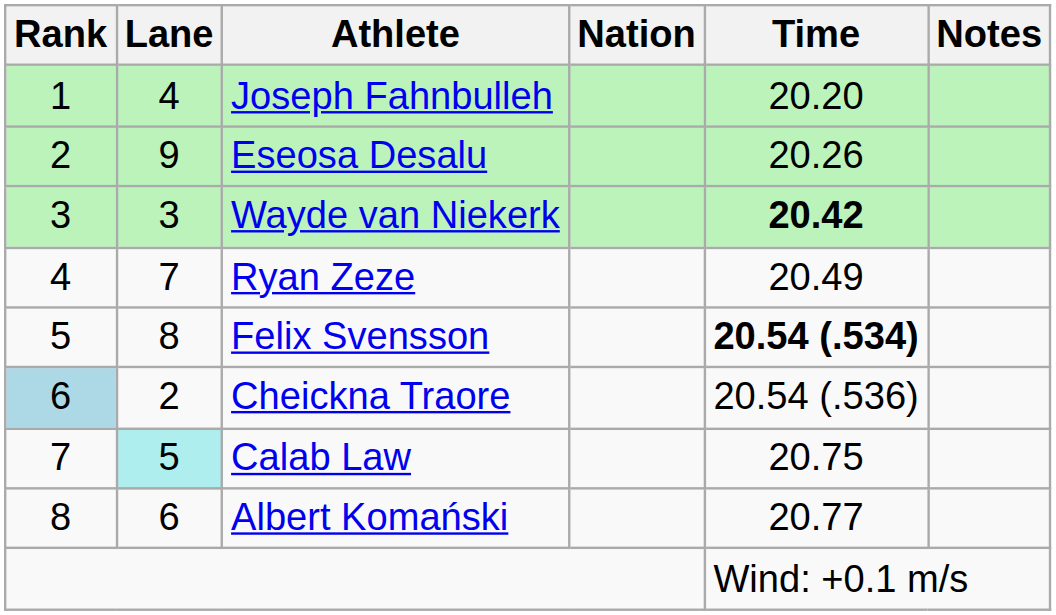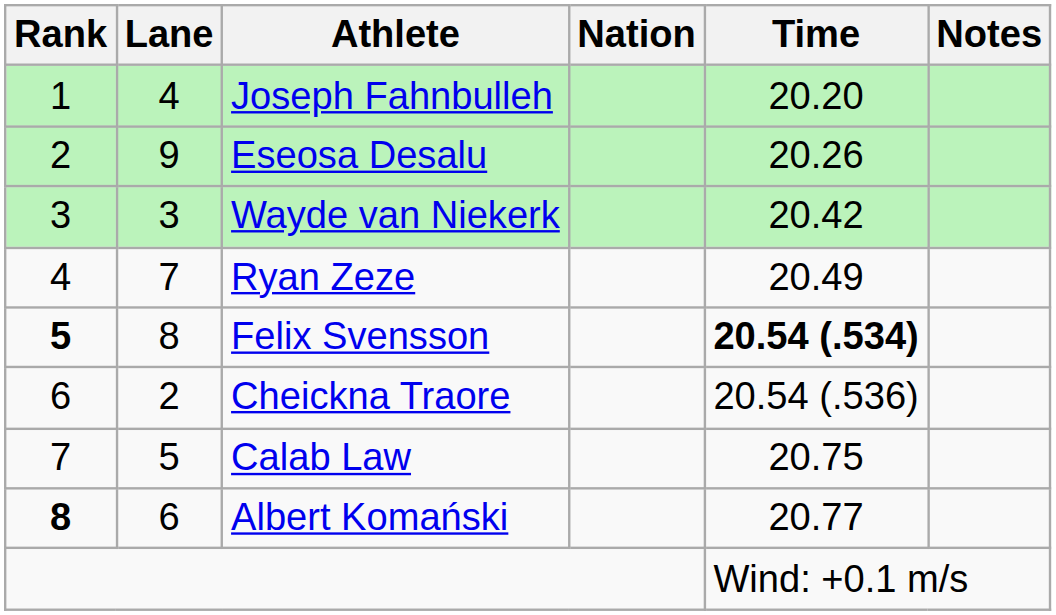(816, 215) bold -> (816, 215) normal
(61, 336) normal -> (61, 336) bold
(61, 397) lightblue background -> (61, 397) no background
(169, 457) paleturquoise background -> (169, 457) no background
(61, 517) normal -> (61, 517) bold
